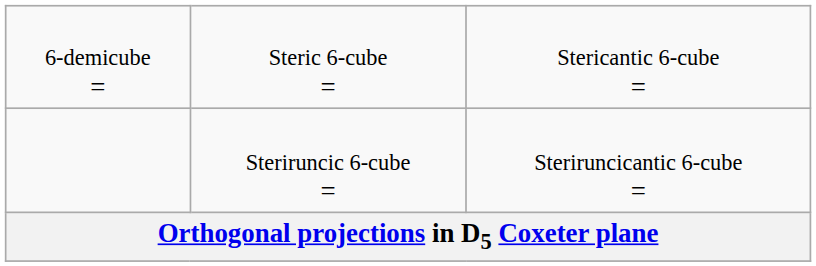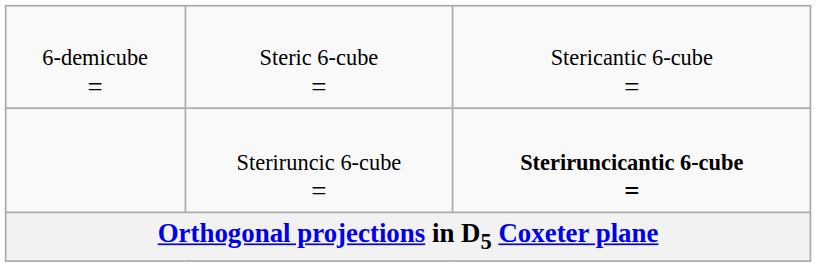(638, 176) normal -> (632, 175) bold
